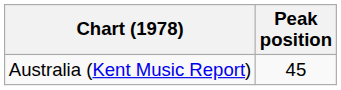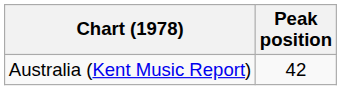(296, 69) 45 -> (296, 69) 42
